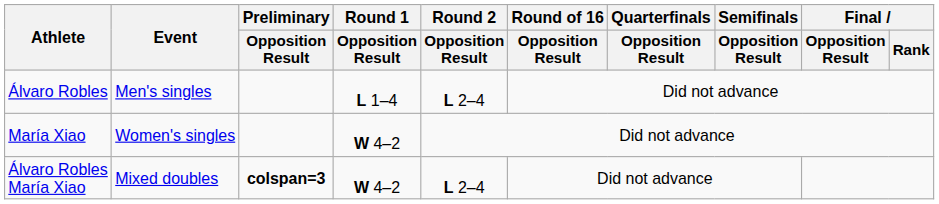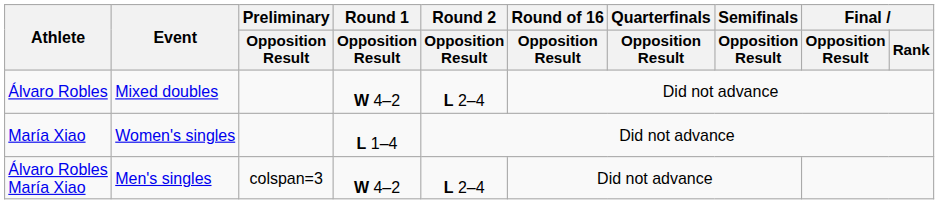(163, 92) Men's singles -> (167, 92) Mixed doubles
(377, 101) L 1–4 -> (377, 101) W 4–2
(377, 144) W 4–2 -> (377, 144) L 1–4
(167, 178) Mixed doubles -> (163, 178) Men's singles
(286, 178) bold -> (286, 178) normal
